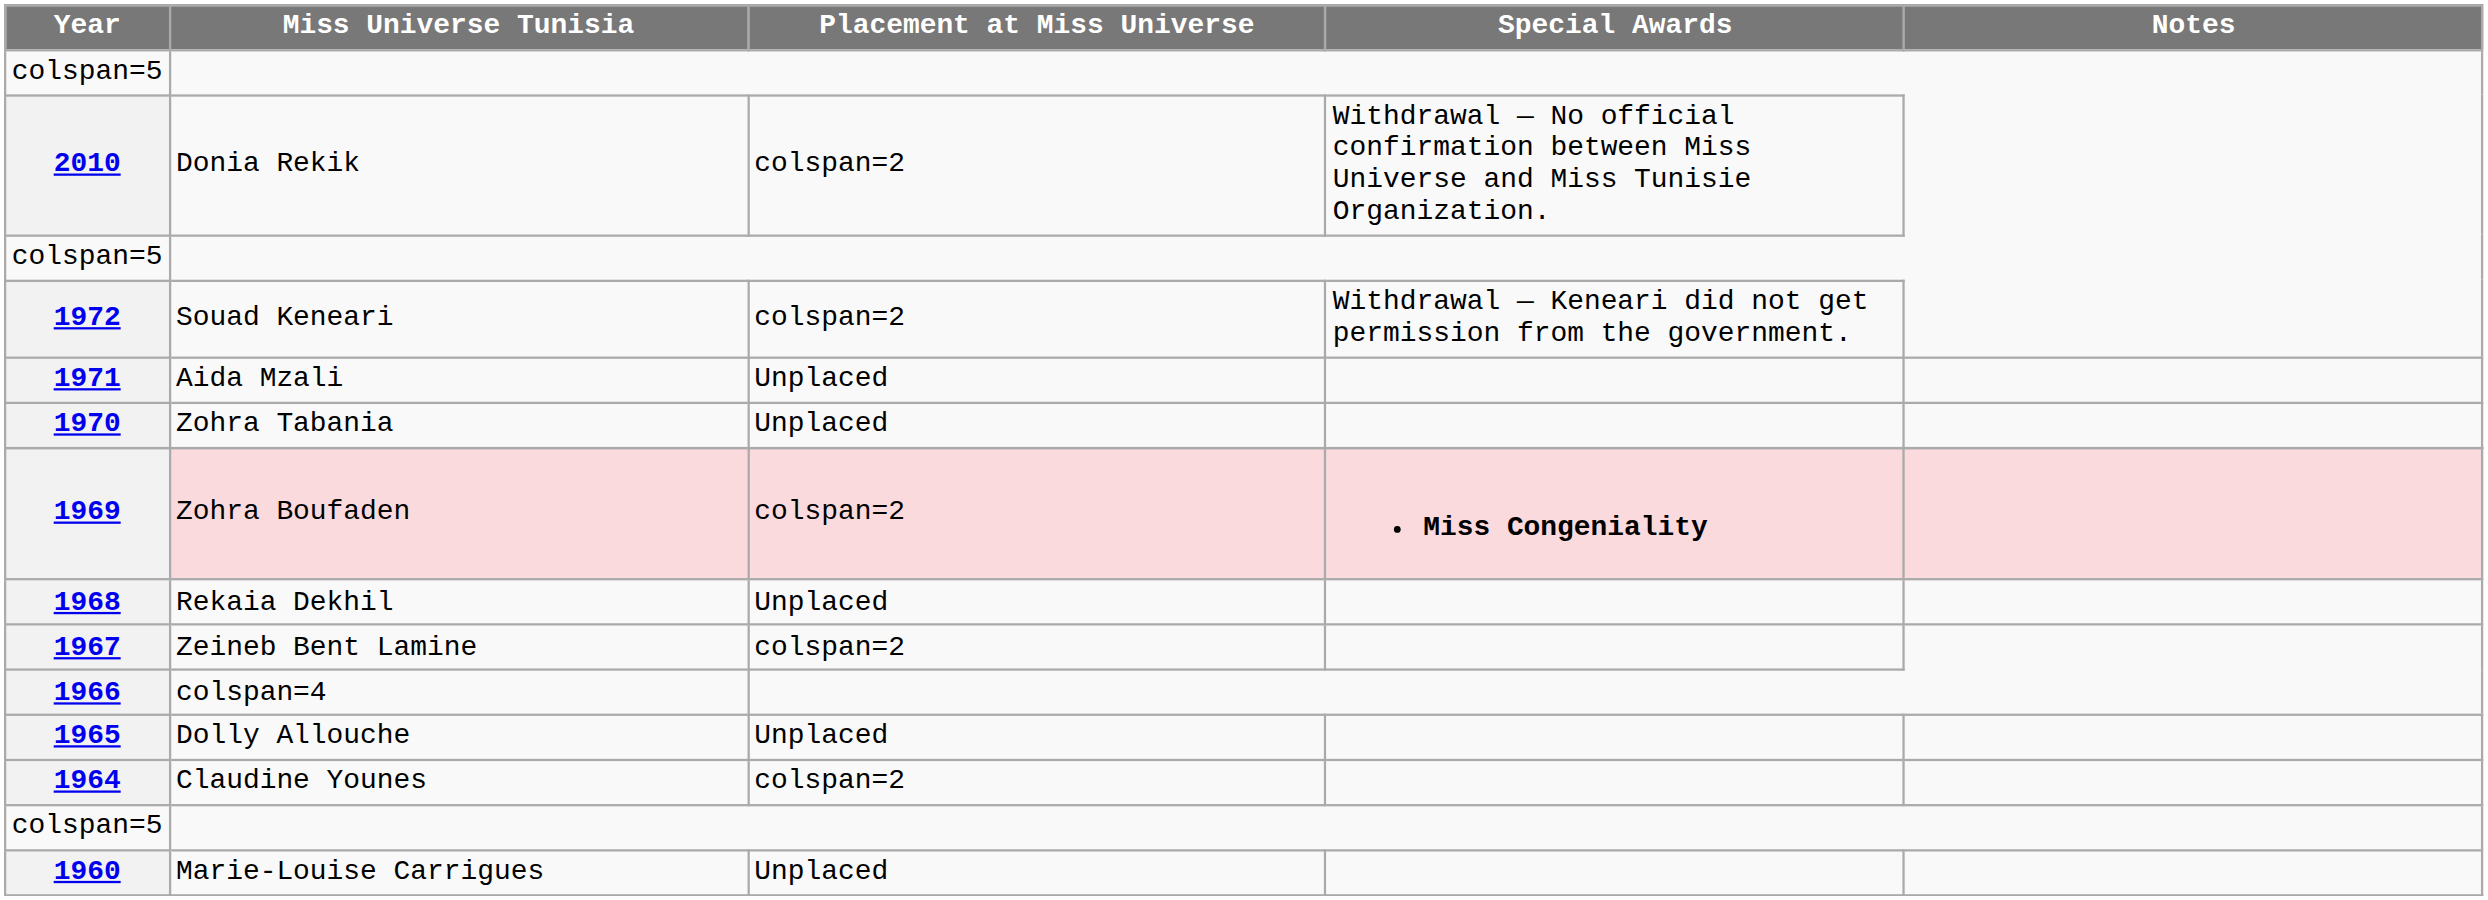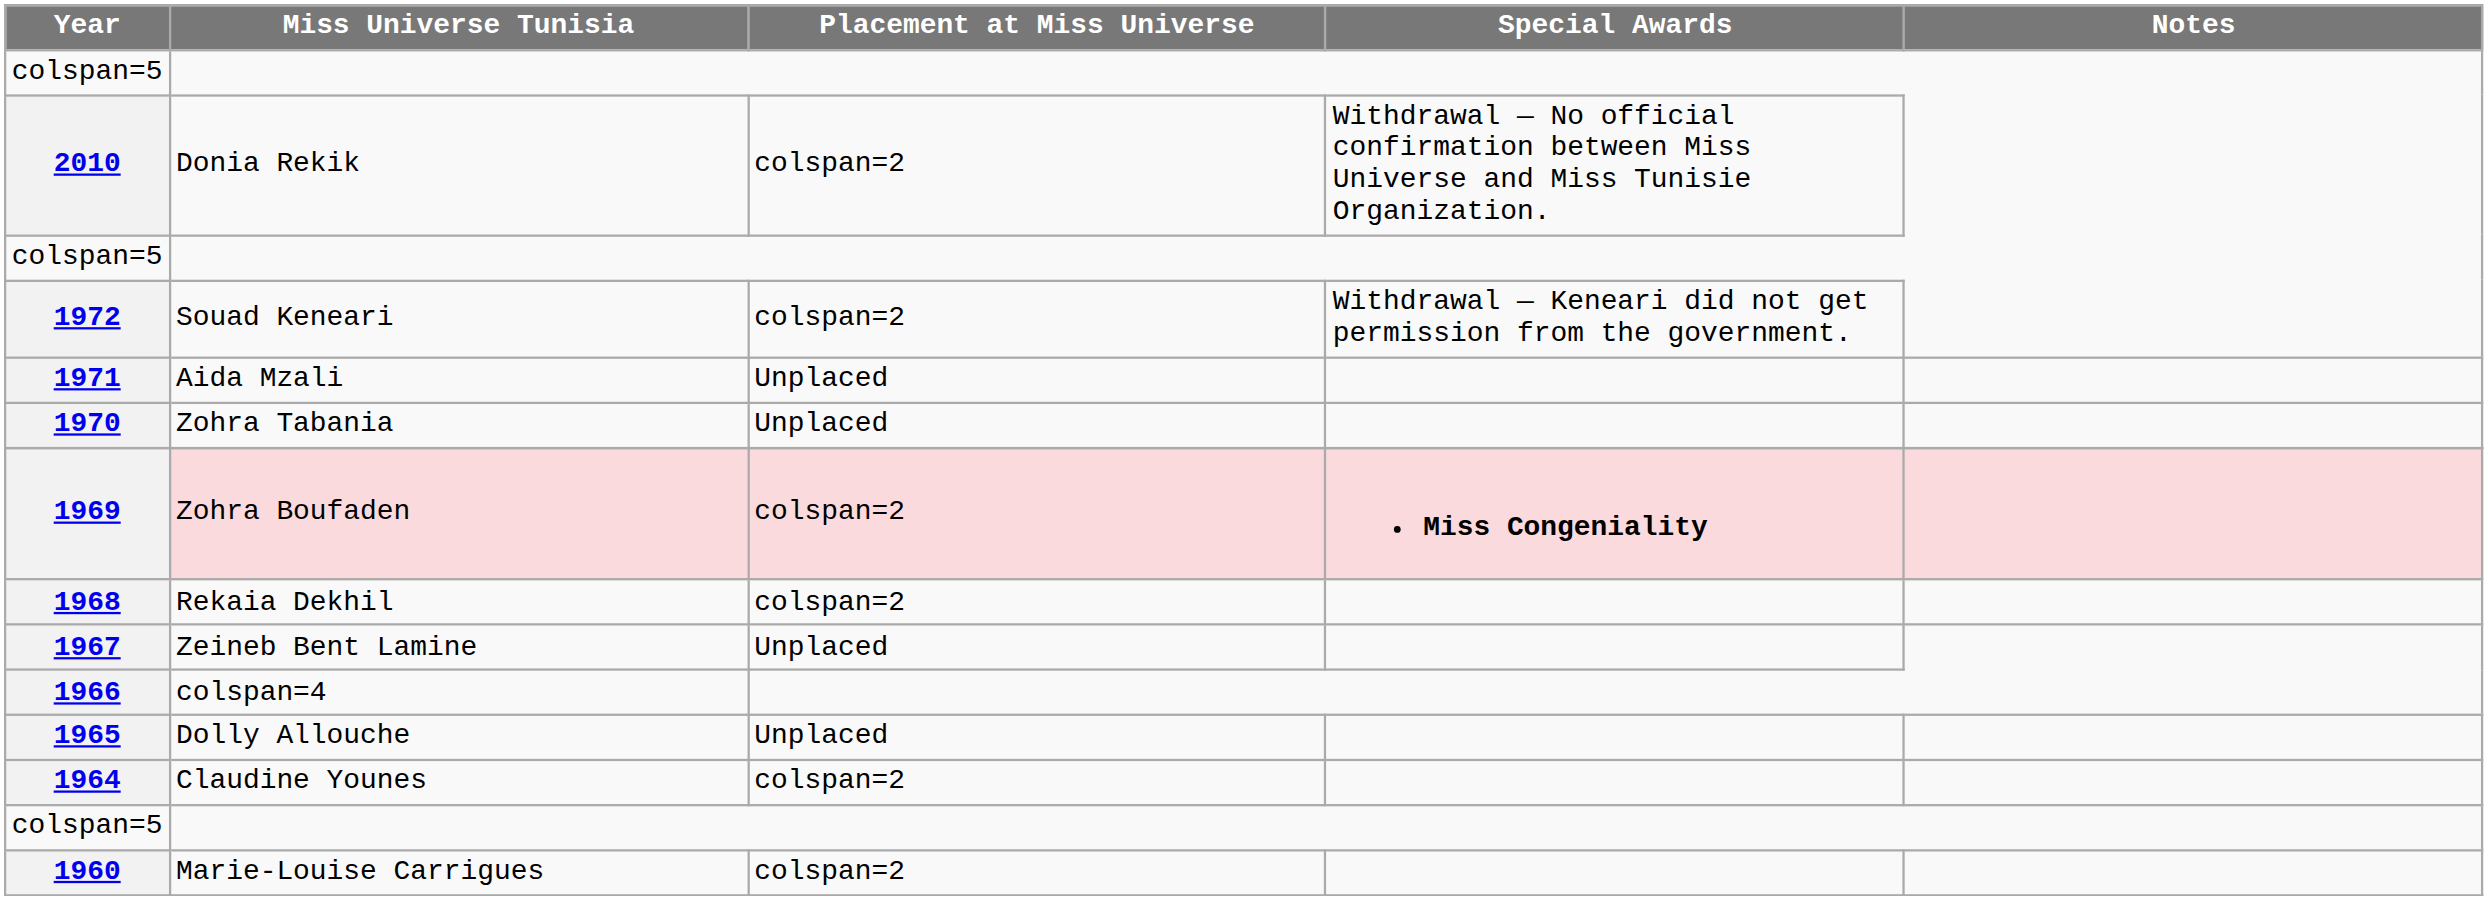(821, 602) Unplaced -> (830, 602) colspan=2
(830, 648) colspan=2 -> (821, 648) Unplaced
(821, 873) Unplaced -> (830, 873) colspan=2
